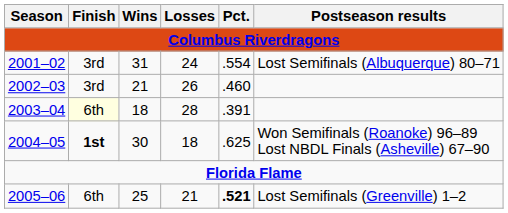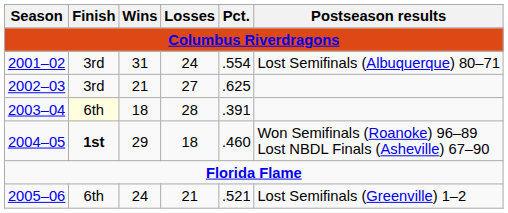(190, 86) 26 -> (190, 86) 27
(236, 86) .460 -> (236, 86) .625
(140, 141) 30 -> (140, 141) 29
(236, 141) .625 -> (236, 141) .460
(140, 196) 25 -> (140, 196) 24
(236, 196) bold -> (236, 196) normal
